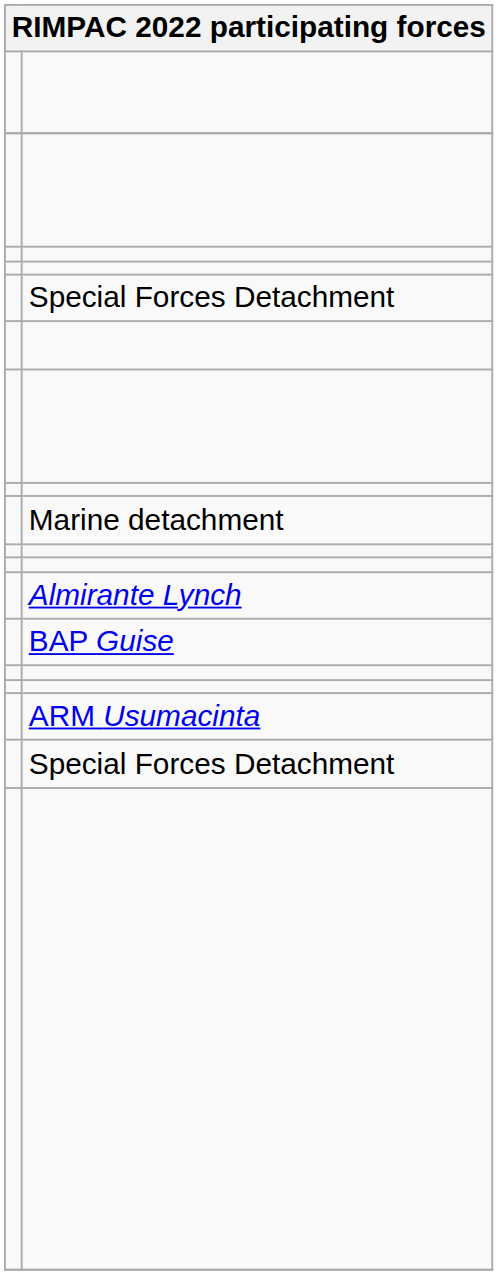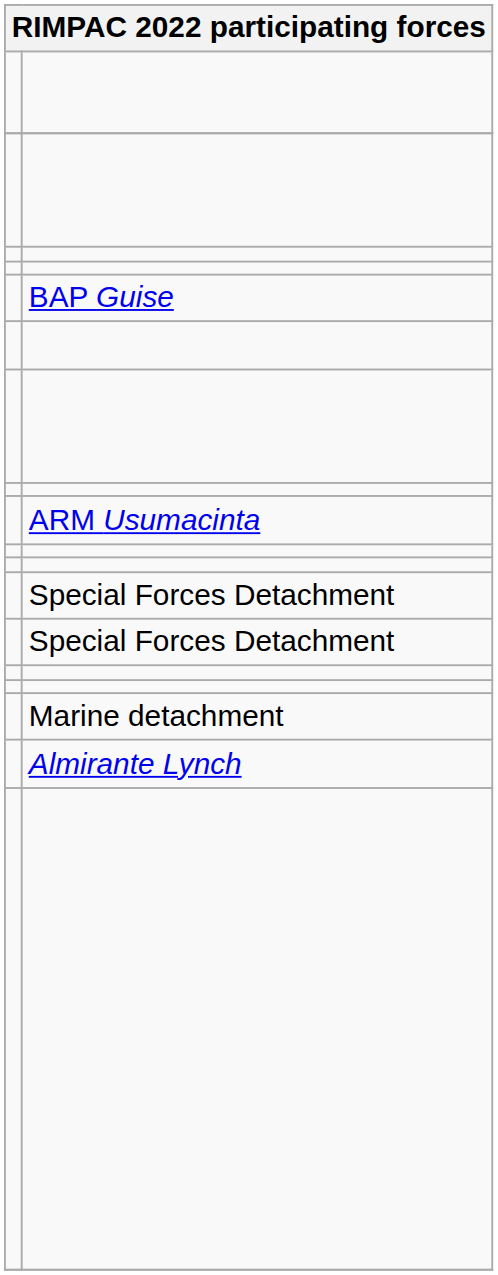(212, 297) Special Forces Detachment -> (101, 297) BAP Guise
(156, 519) Marine detachment -> (145, 519) ARM Usumacinta
(135, 594) Almirante Lynch -> (212, 594) Special Forces Detachment
(101, 641) BAP Guise -> (212, 641) Special Forces Detachment
(145, 716) ARM Usumacinta -> (156, 716) Marine detachment
(212, 763) Special Forces Detachment -> (135, 763) Almirante Lynch
